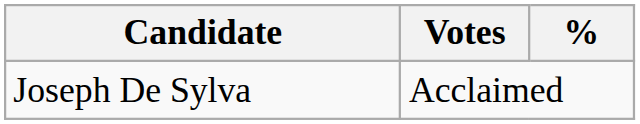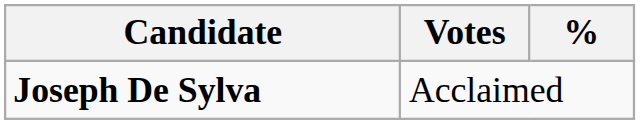(132, 89) normal -> (137, 89) bold
